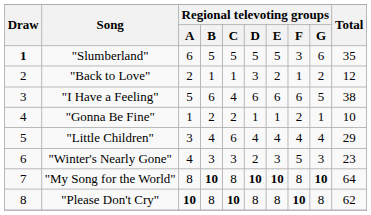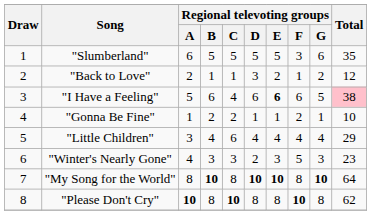(23, 55) bold -> (23, 55) normal
(277, 96) normal -> (277, 96) bold
(349, 96) no background -> (349, 96) pink background
